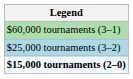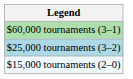(66, 64) bold -> (64, 64) normal
